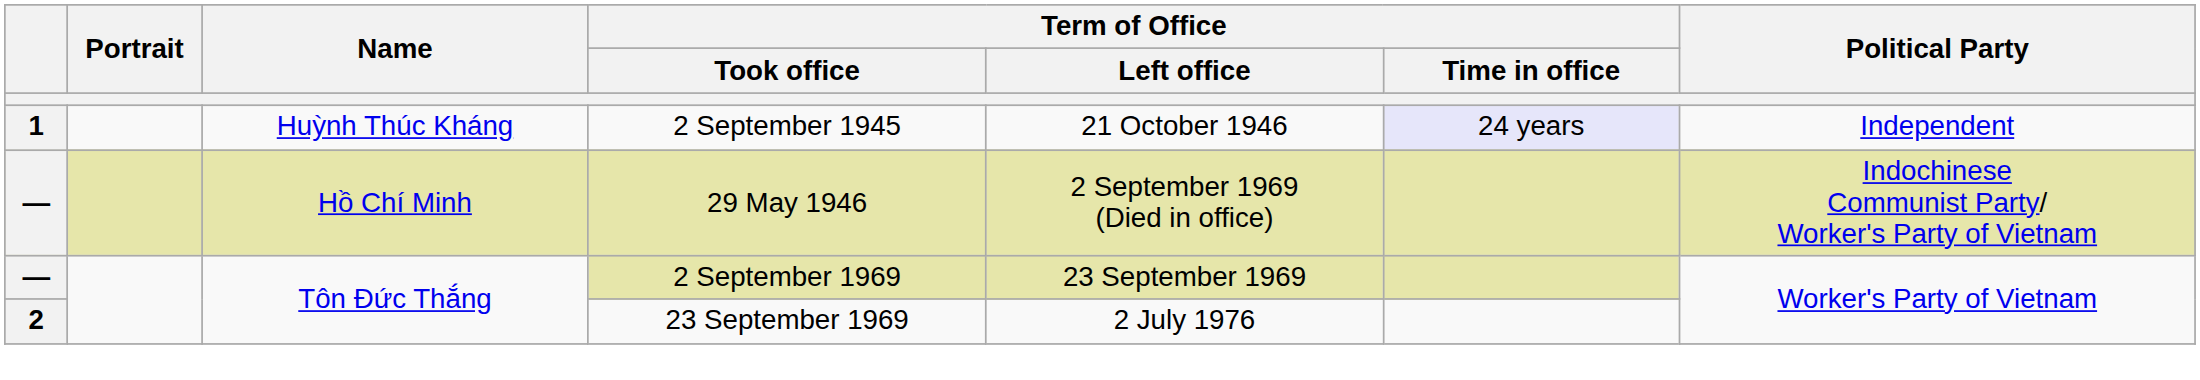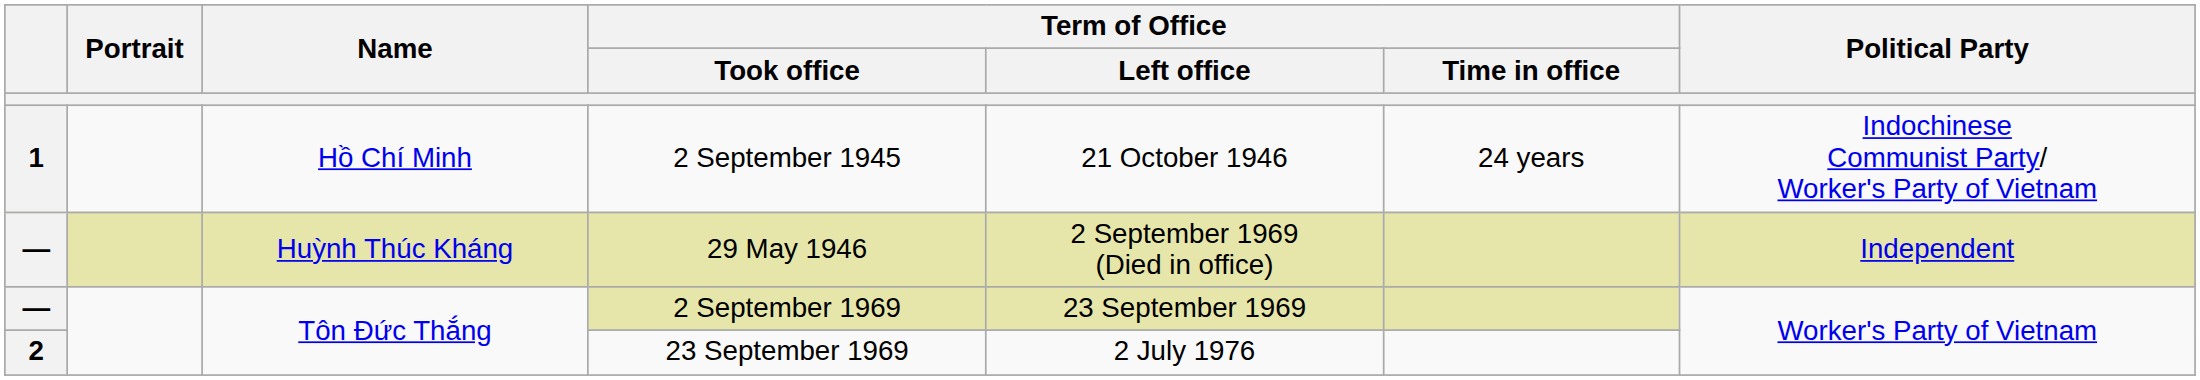(395, 127) Huỳnh Thúc Kháng -> (395, 158) Hồ Chí Minh
(1531, 127) lavender background -> (1531, 158) no background
(1937, 127) Independent -> (1937, 158) Indochinese Communist Party/ Worker's Party of Vietnam
(395, 202) Hồ Chí Minh -> (395, 248) Huỳnh Thúc Kháng
(1937, 202) Indochinese Communist Party/ Worker's Party of Vietnam -> (1937, 248) Independent
